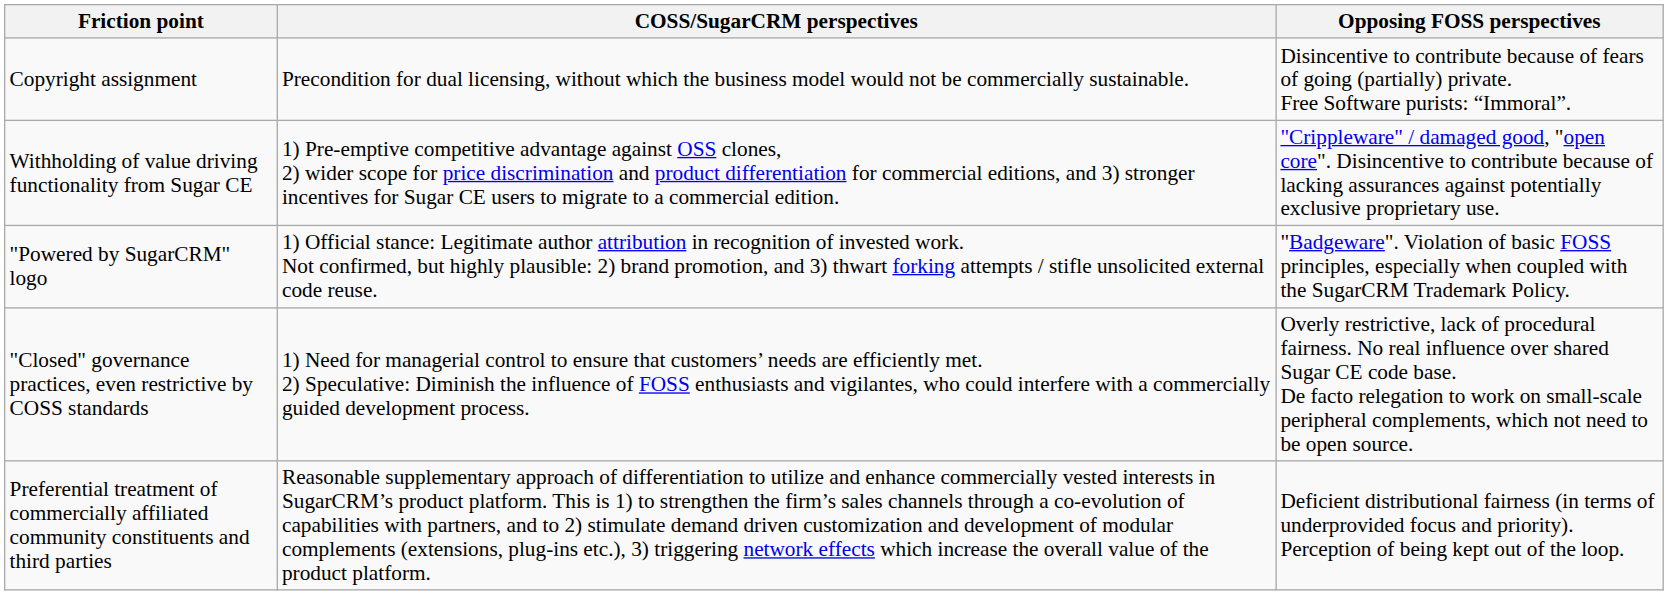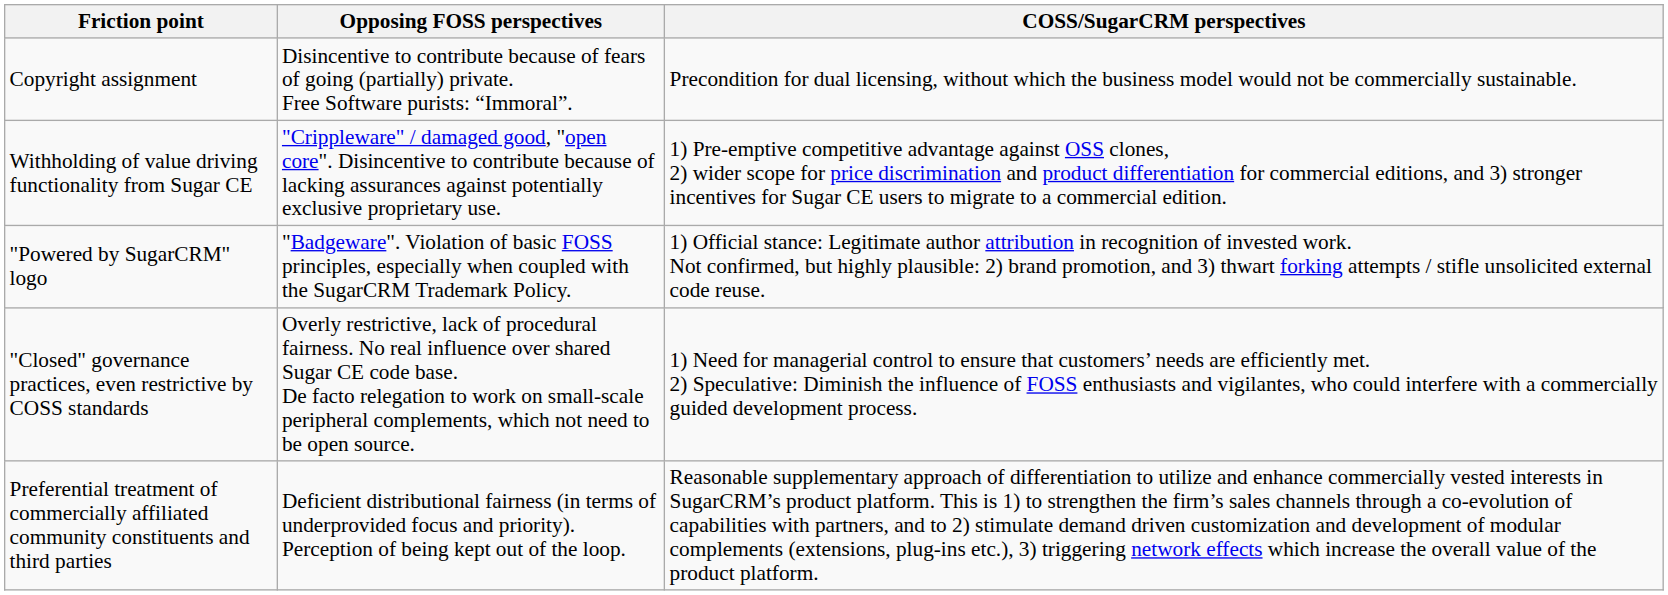columns swapped: (776, 21) <-> (1469, 21)
